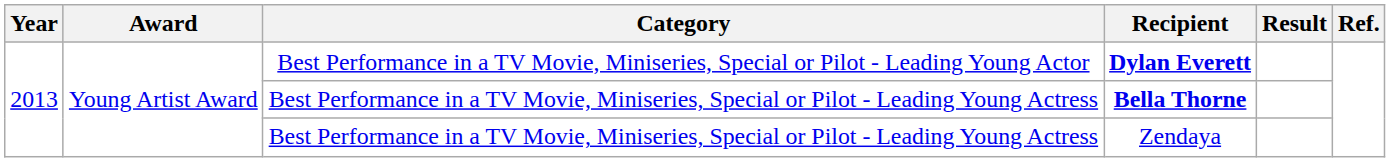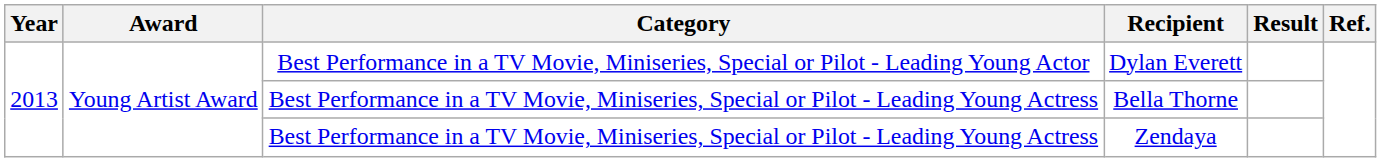(1180, 61) bold -> (1176, 61) normal
(1180, 99) bold -> (1176, 99) normal
